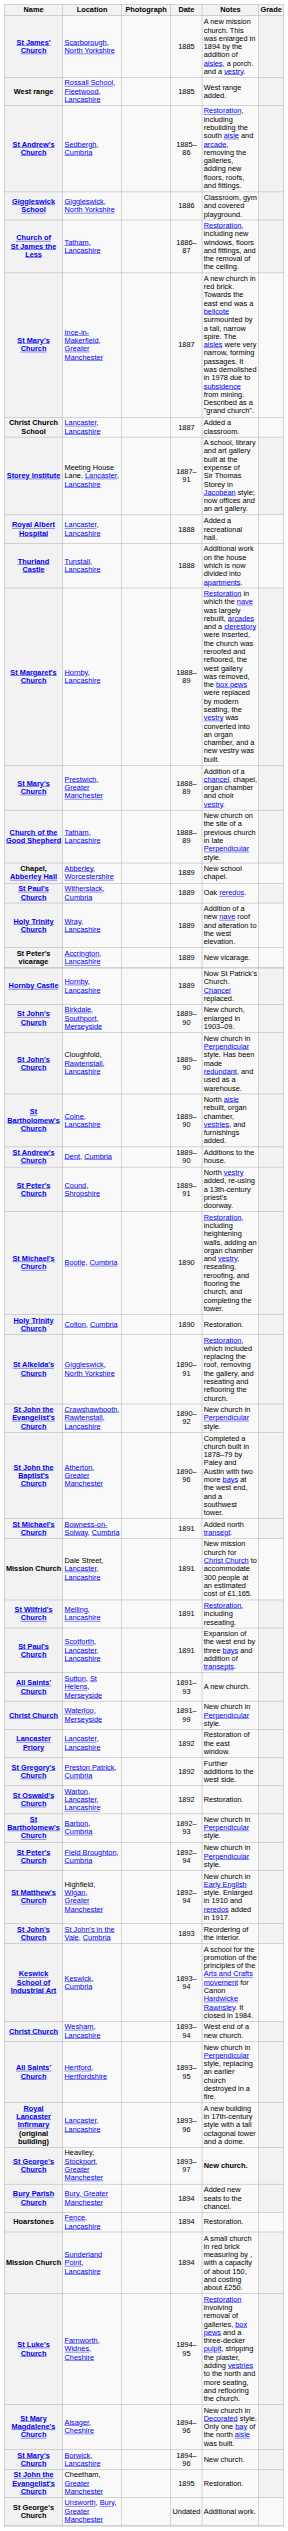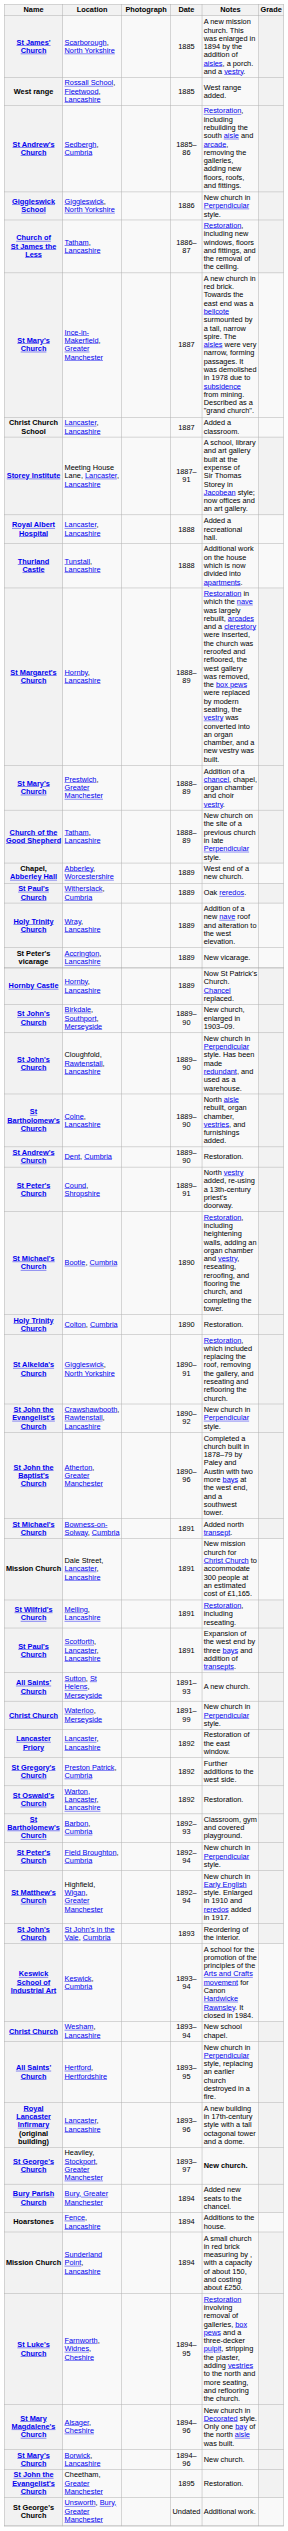(230, 206) Classroom, gym and covered playground. -> (227, 206) New church in Perpendicular style.
(223, 873) New school chapel. -> (226, 873) West end of a new church.
(229, 1157) Additions to the house. -> (224, 1157) Restoration.
(227, 1828) New church in Perpendicular style. -> (230, 1828) Classroom, gym and covered playground.
(226, 2031) West end of a new church. -> (223, 2031) New school chapel.
(224, 2222) Restoration. -> (229, 2222) Additions to the house.
